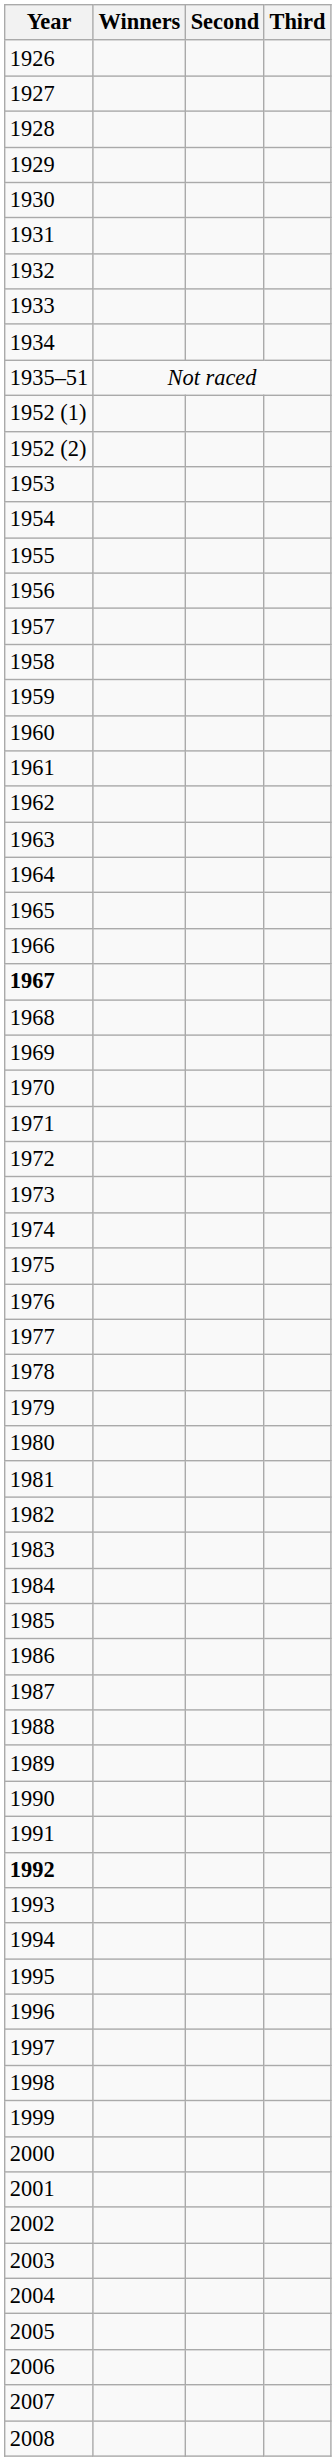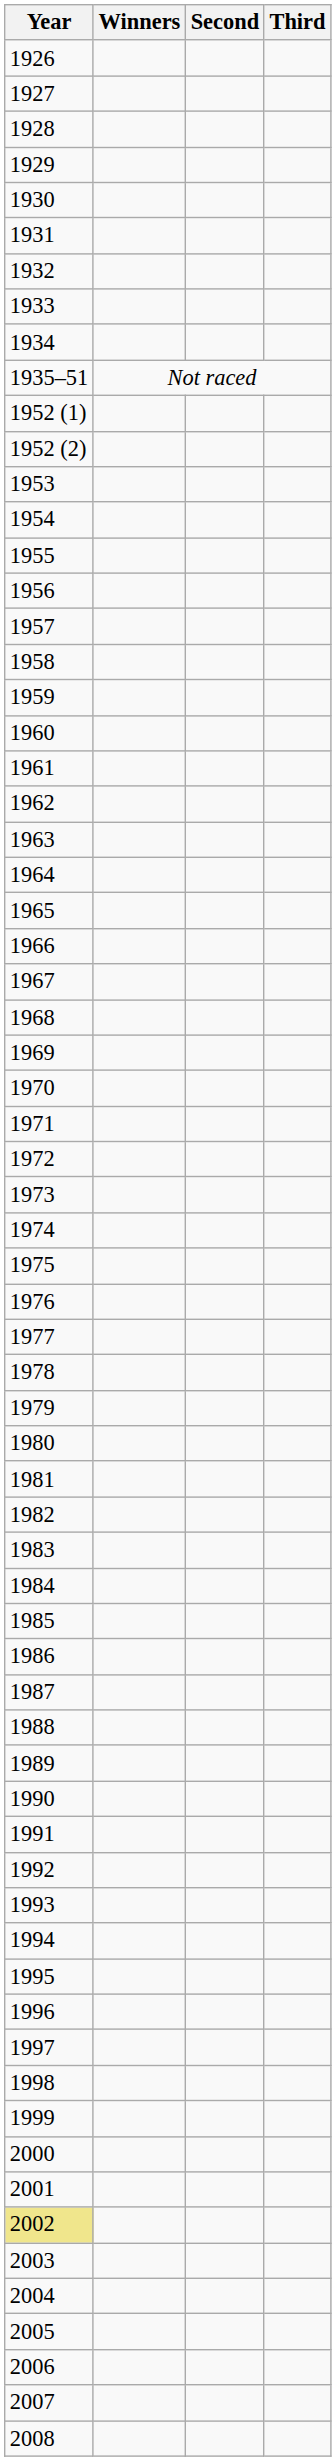(32, 981) bold -> (32, 981) normal
(32, 1869) bold -> (32, 1869) normal
(32, 2224) no background -> (32, 2224) khaki background
